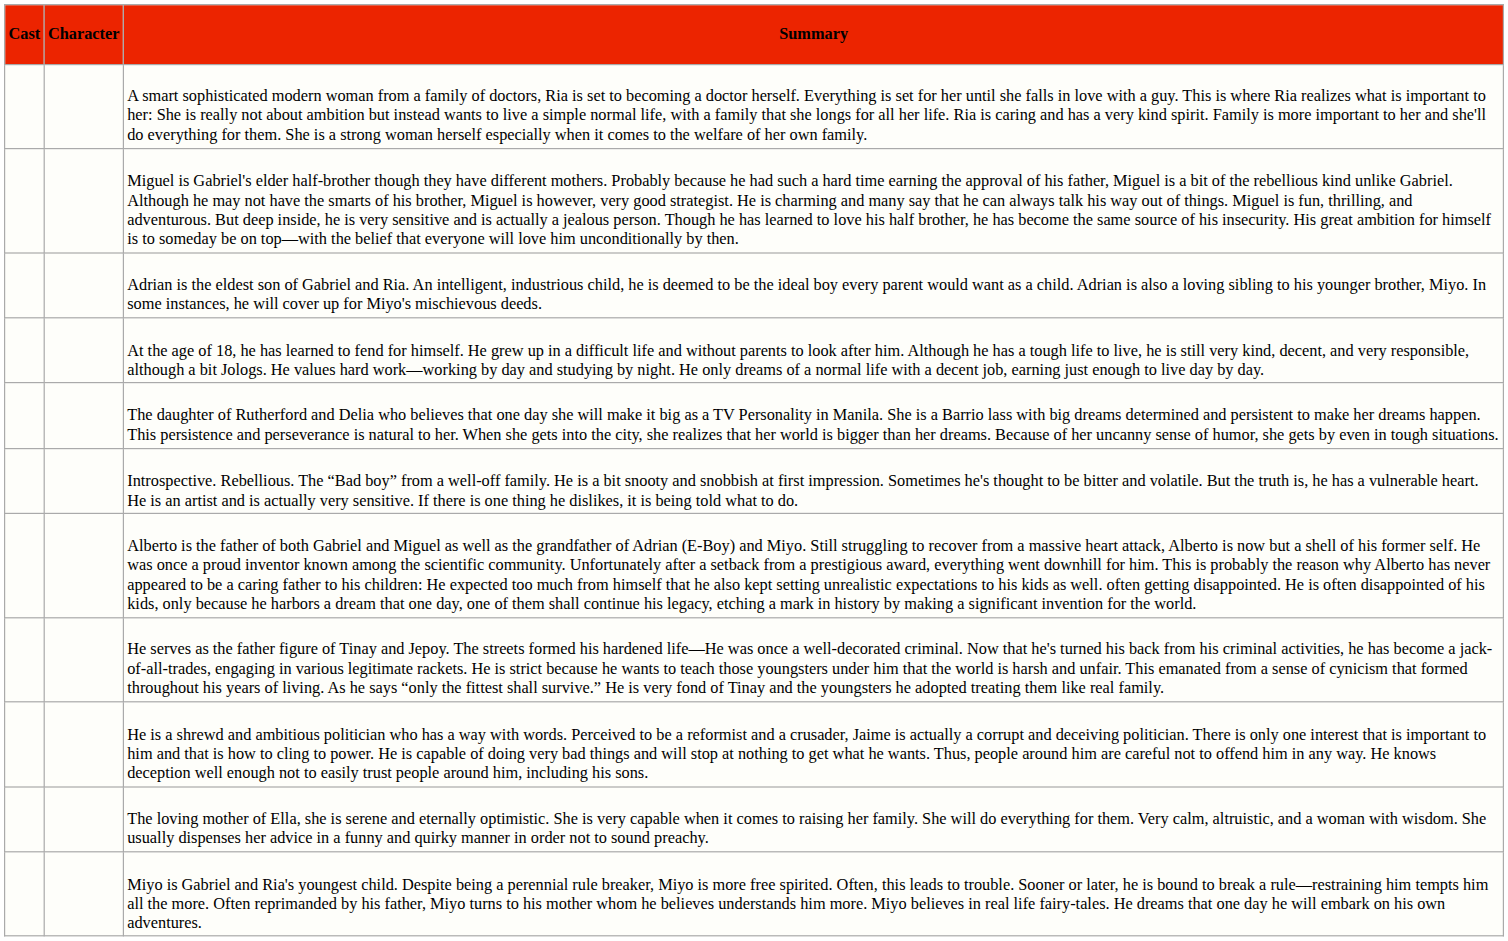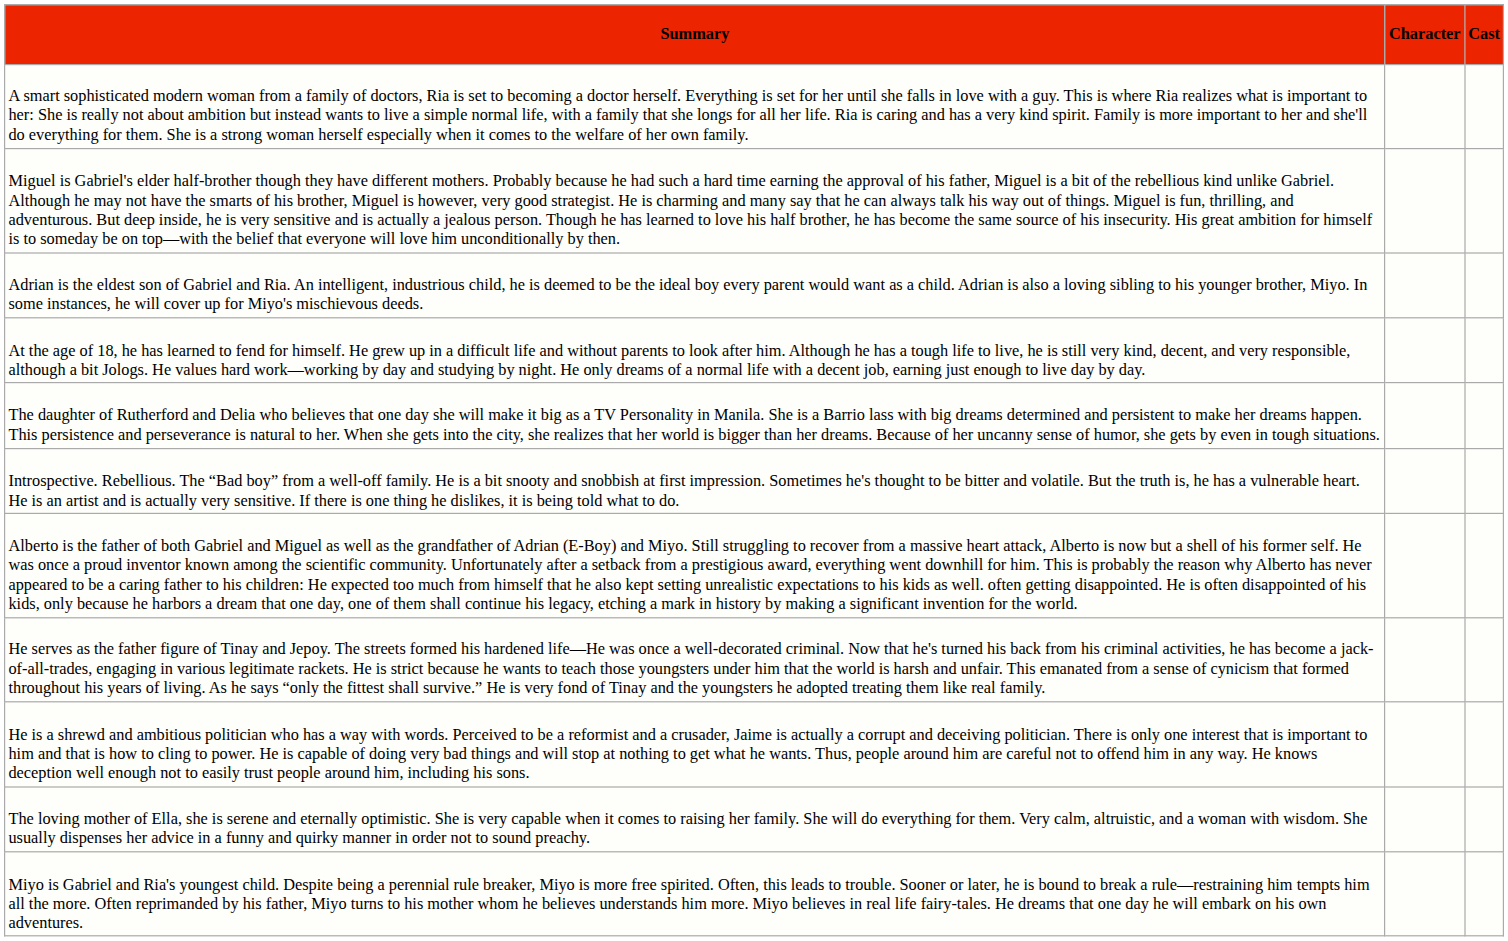columns swapped: (24, 34) <-> (814, 34)
